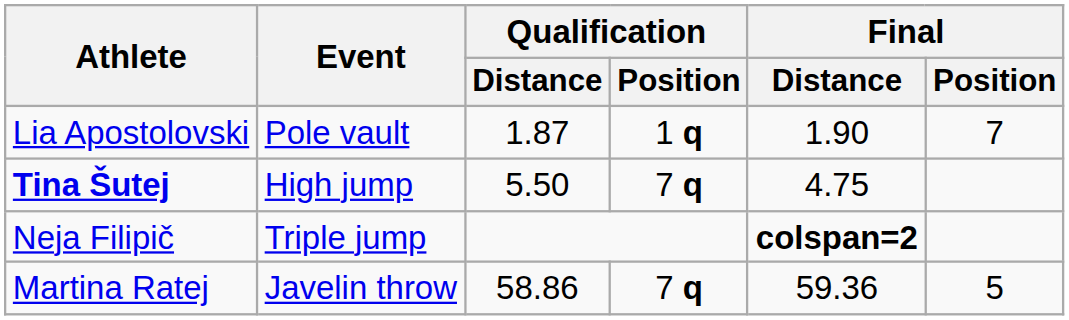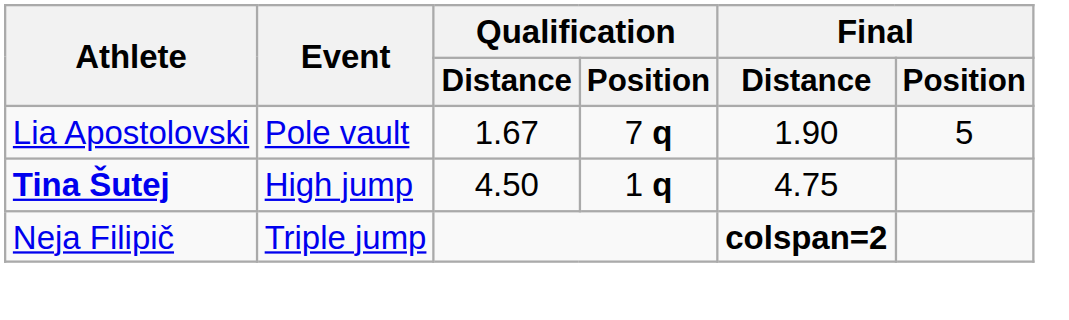(537, 133) 1.87 -> (507, 133) 1.67
(679, 133) 1 q -> (648, 133) 7 q
(995, 133) 7 -> (964, 133) 5
(537, 185) 5.50 -> (507, 185) 4.50
(679, 185) 7 q -> (648, 185) 1 q
- row: (111, 289)
